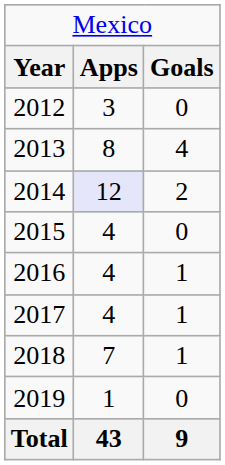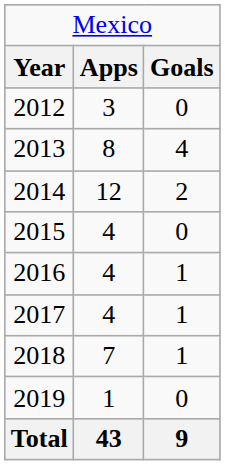(109, 190) lavender background -> (109, 190) no background
